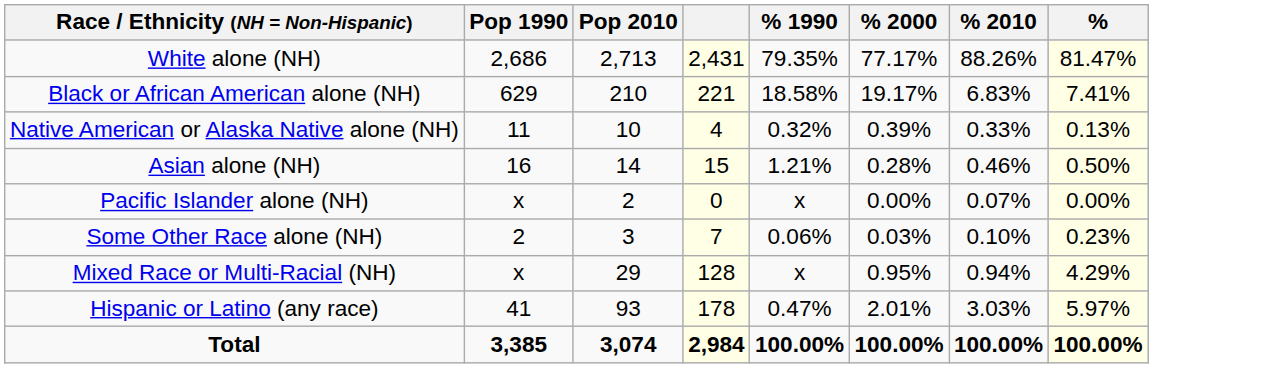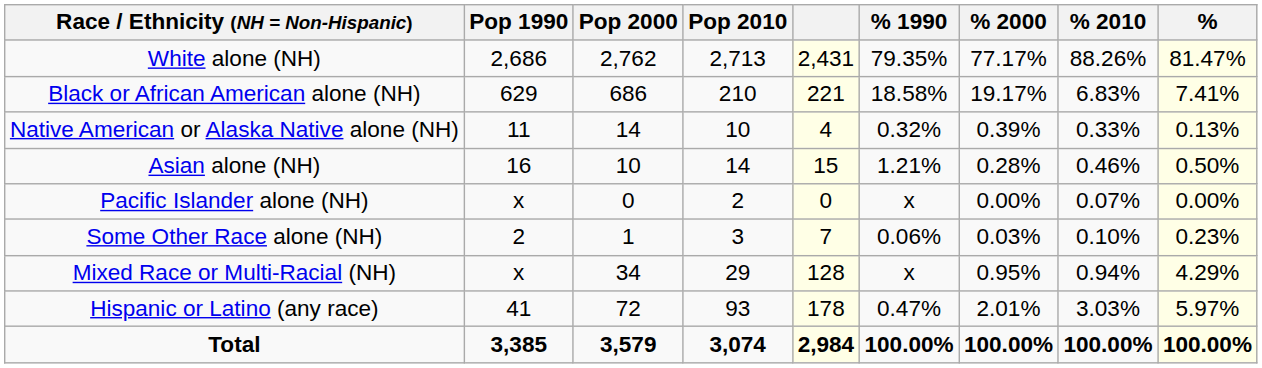+ column: (628, 22)
